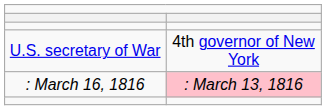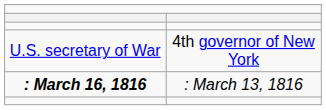(85, 85) normal -> (85, 85) bold
(244, 85) pink background -> (244, 85) no background
